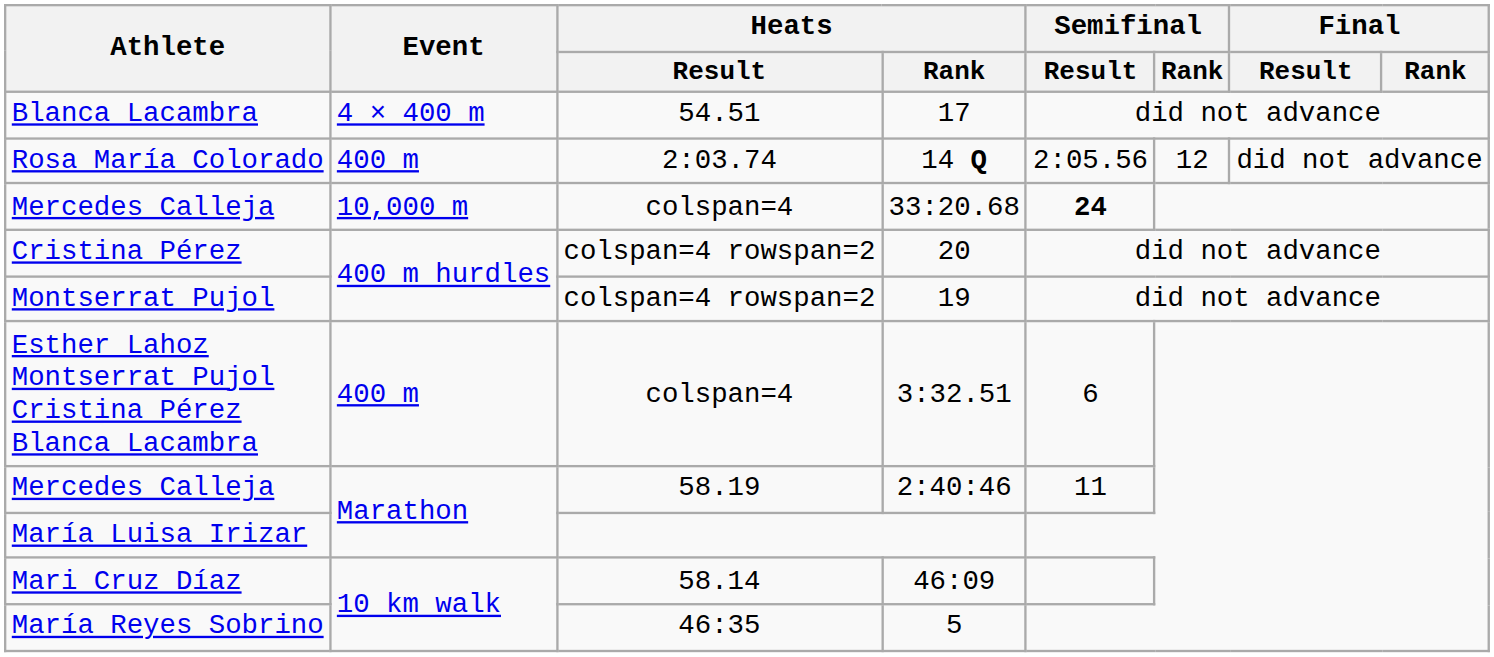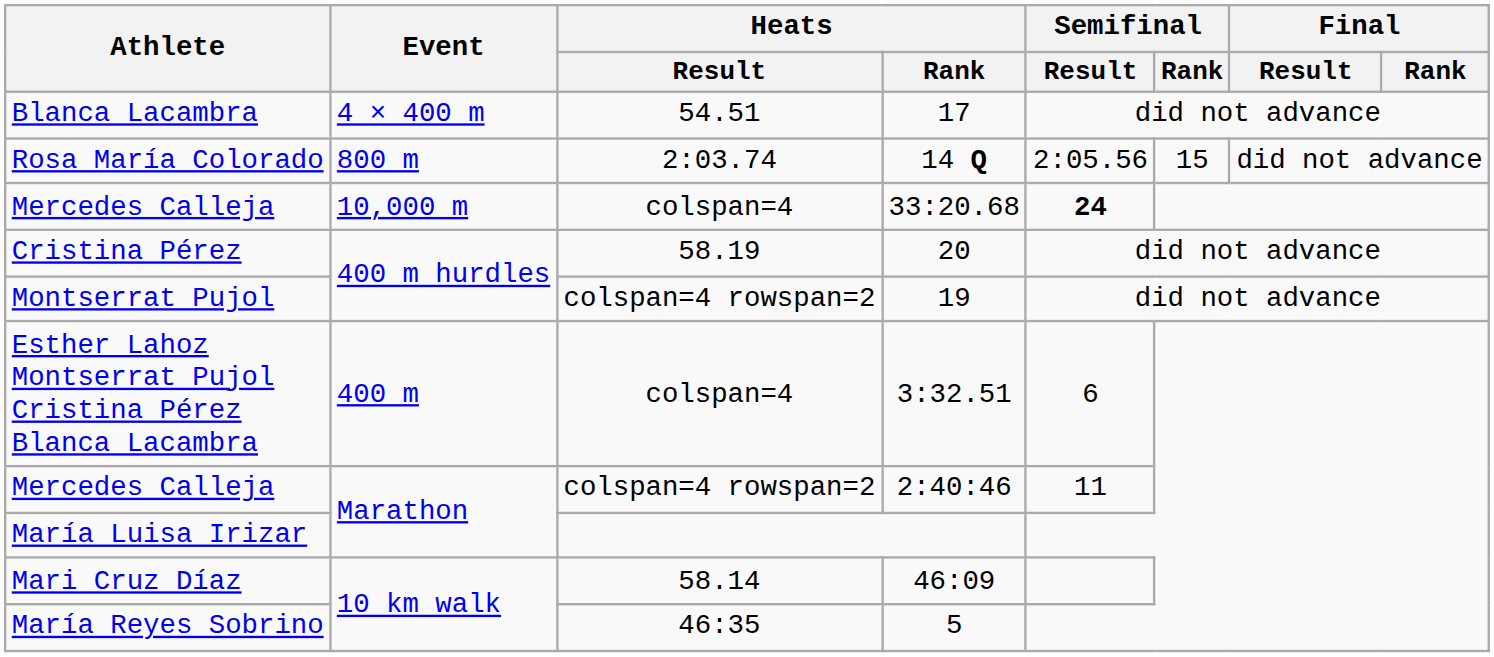(378, 161) 400 m -> (378, 161) 800 m
(1192, 161) 12 -> (1192, 161) 15
(719, 253) colspan=4 rowspan=2 -> (719, 253) 58.19
(719, 489) 58.19 -> (719, 489) colspan=4 rowspan=2
